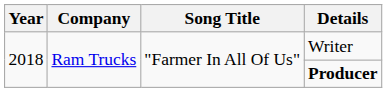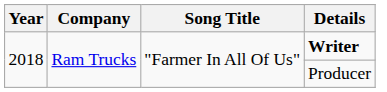(330, 45) normal -> (334, 45) bold
(343, 73) bold -> (340, 73) normal
